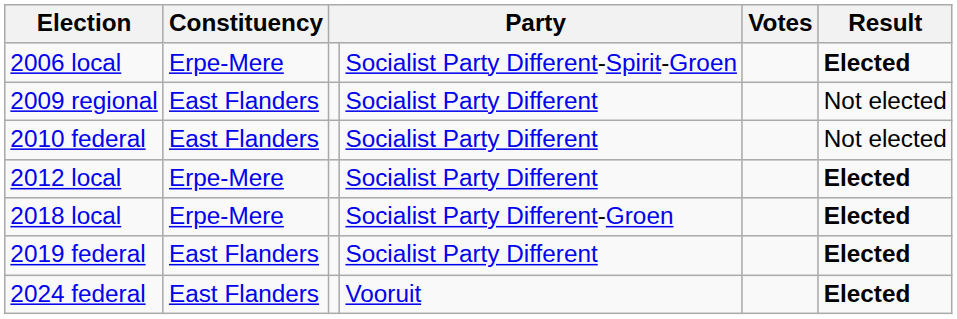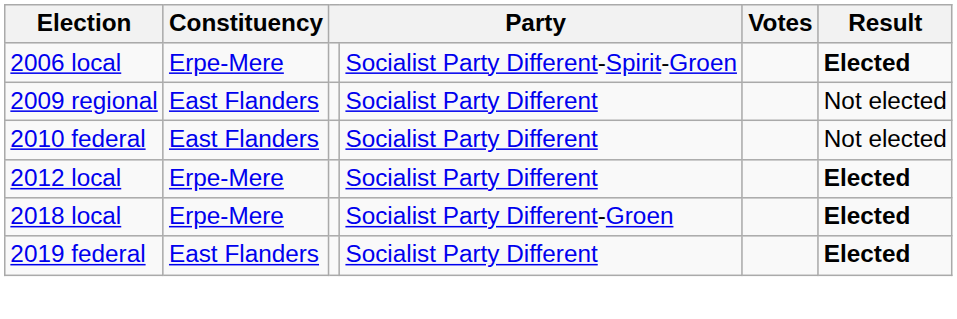- row: (78, 293)
